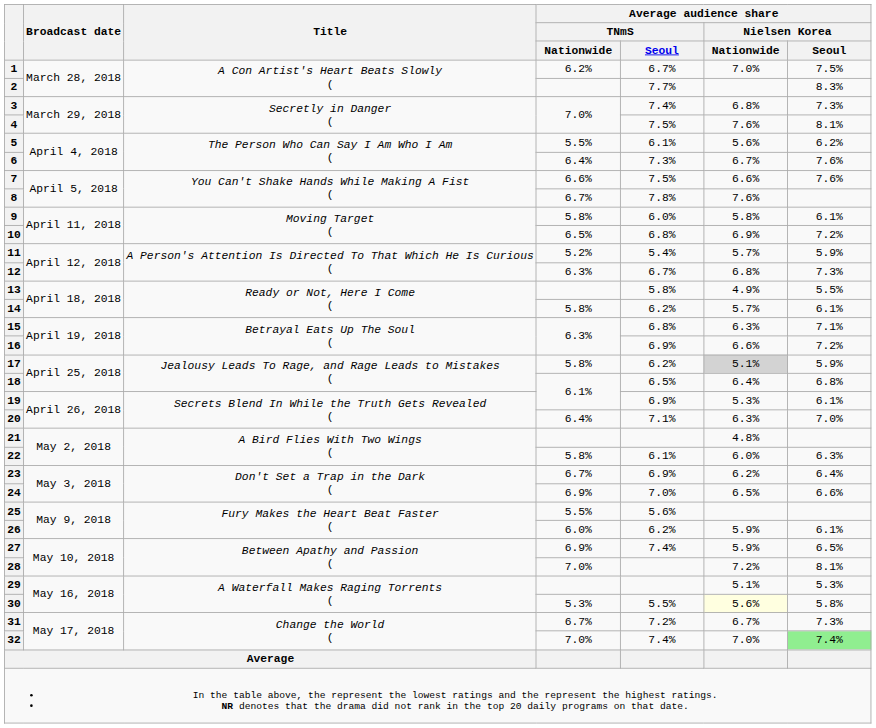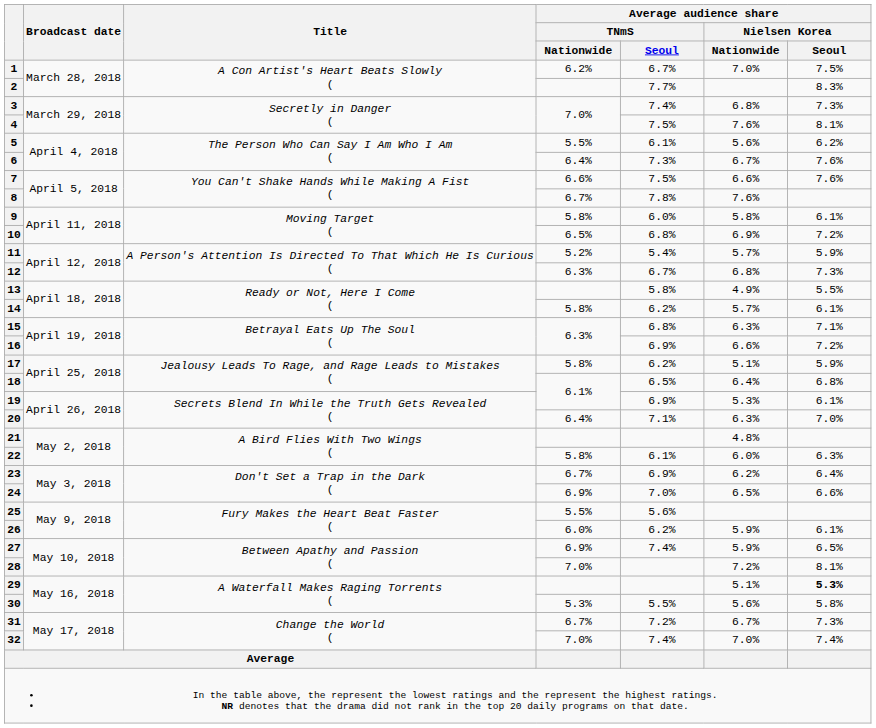(746, 364) lightgrey background -> (746, 364) no background
(829, 585) normal -> (829, 585) bold
(746, 604) lightyellow background -> (746, 604) no background
(829, 640) lightgreen background -> (829, 640) no background
